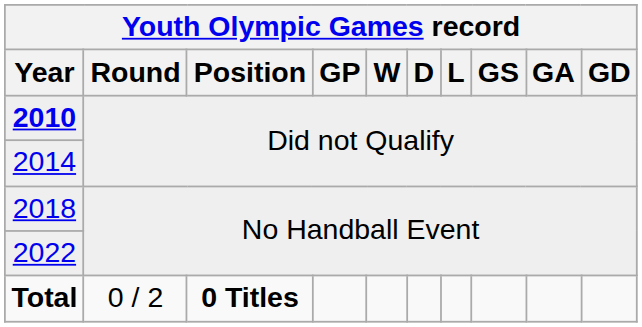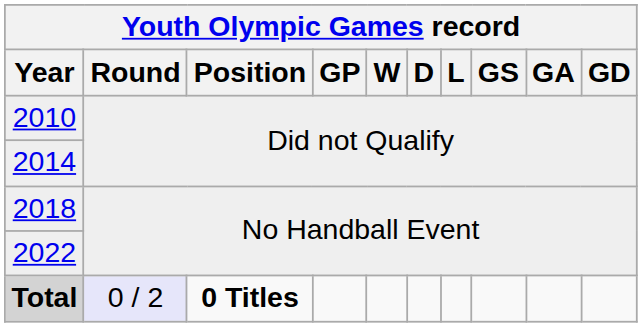(44, 117) bold -> (44, 117) normal
(44, 298) no background -> (44, 298) lightgrey background
(136, 298) no background -> (136, 298) lavender background
